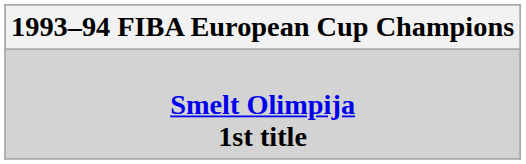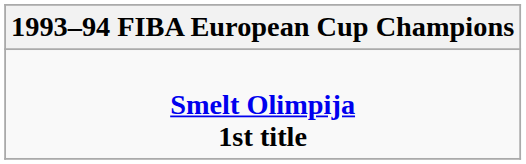(263, 119) lightgrey background -> (263, 119) no background
